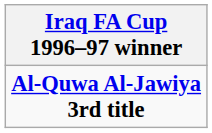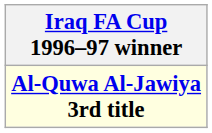(106, 96) no background -> (106, 96) lightyellow background
